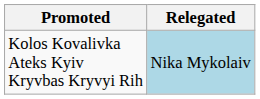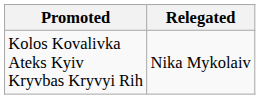(201, 62) lightblue background -> (201, 62) no background
